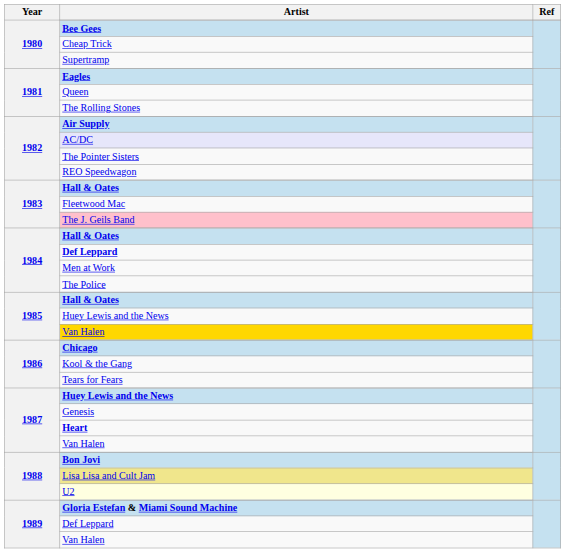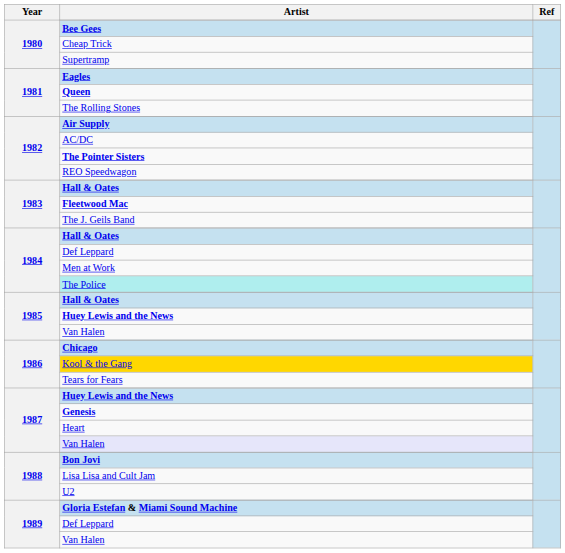(75, 92) normal -> (76, 92) bold
(78, 140) lavender background -> (78, 140) no background
(101, 156) normal -> (103, 156) bold
(94, 204) normal -> (95, 204) bold
(98, 220) pink background -> (98, 220) no background
(90, 252) bold -> (88, 252) normal
(84, 284) no background -> (84, 284) paleturquoise background
(115, 316) normal -> (118, 316) bold
(83, 332) gold background -> (83, 332) no background
(97, 364) no background -> (97, 364) gold background
(78, 412) normal -> (79, 412) bold
(75, 428) bold -> (73, 428) normal
(83, 444) no background -> (83, 444) lavender background
(109, 476) khaki background -> (109, 476) no background
(68, 492) lightyellow background -> (68, 492) no background
